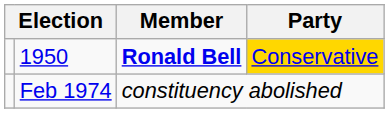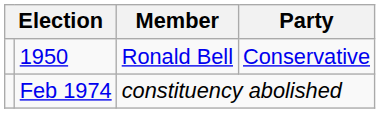(182, 56) bold -> (177, 56) normal
(315, 56) gold background -> (307, 56) no background
